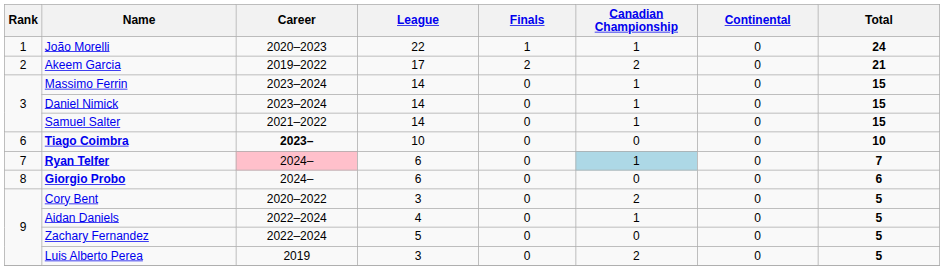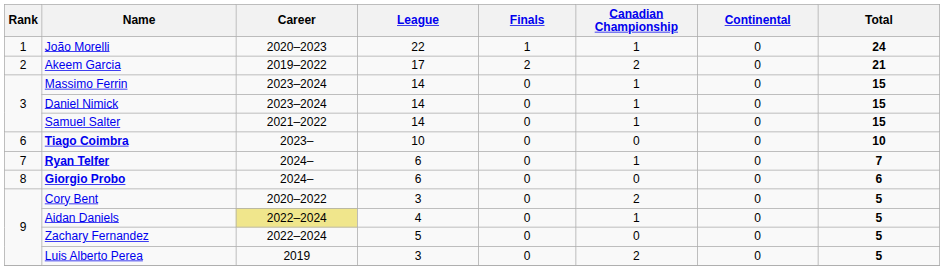(297, 141) bold -> (297, 141) normal
(297, 160) pink background -> (297, 160) no background
(636, 160) lightblue background -> (636, 160) no background
(297, 217) no background -> (297, 217) khaki background
